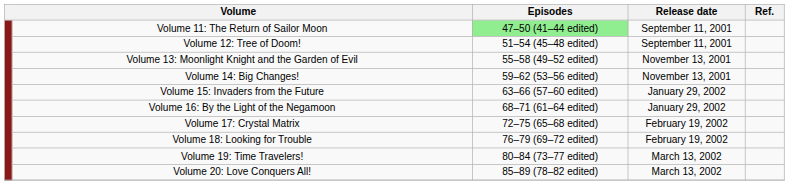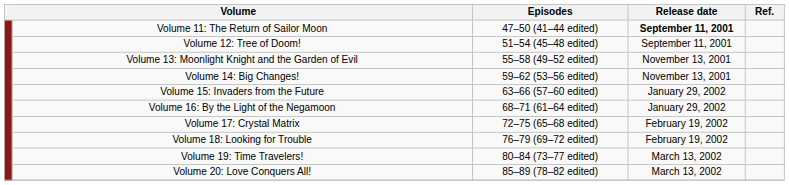(550, 28) lightgreen background -> (550, 28) no background
(687, 28) normal -> (687, 28) bold
